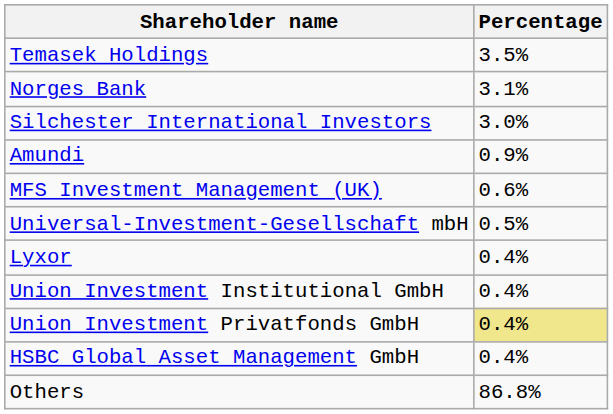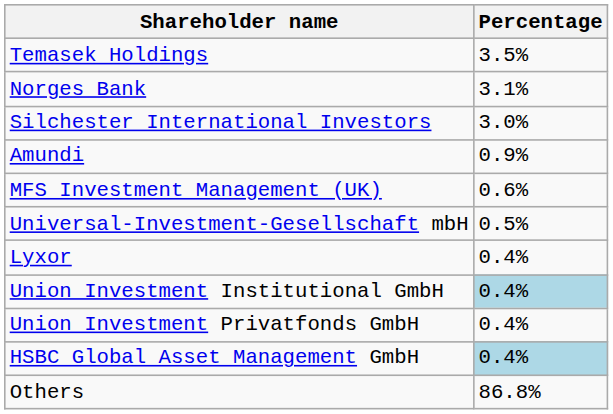(503, 291) no background -> (503, 291) lightblue background
(503, 325) khaki background -> (503, 325) no background
(503, 359) no background -> (503, 359) lightblue background
